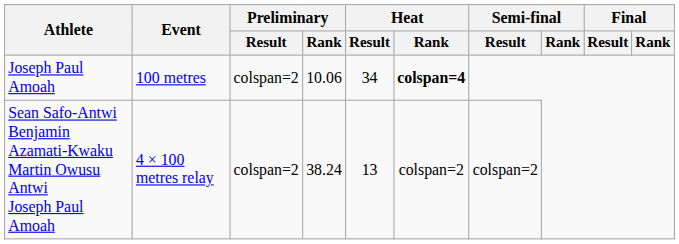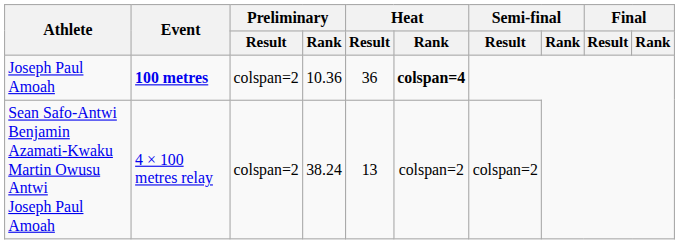(171, 78) normal -> (172, 78) bold
(324, 78) 10.06 -> (324, 78) 10.36
(370, 78) 34 -> (370, 78) 36
